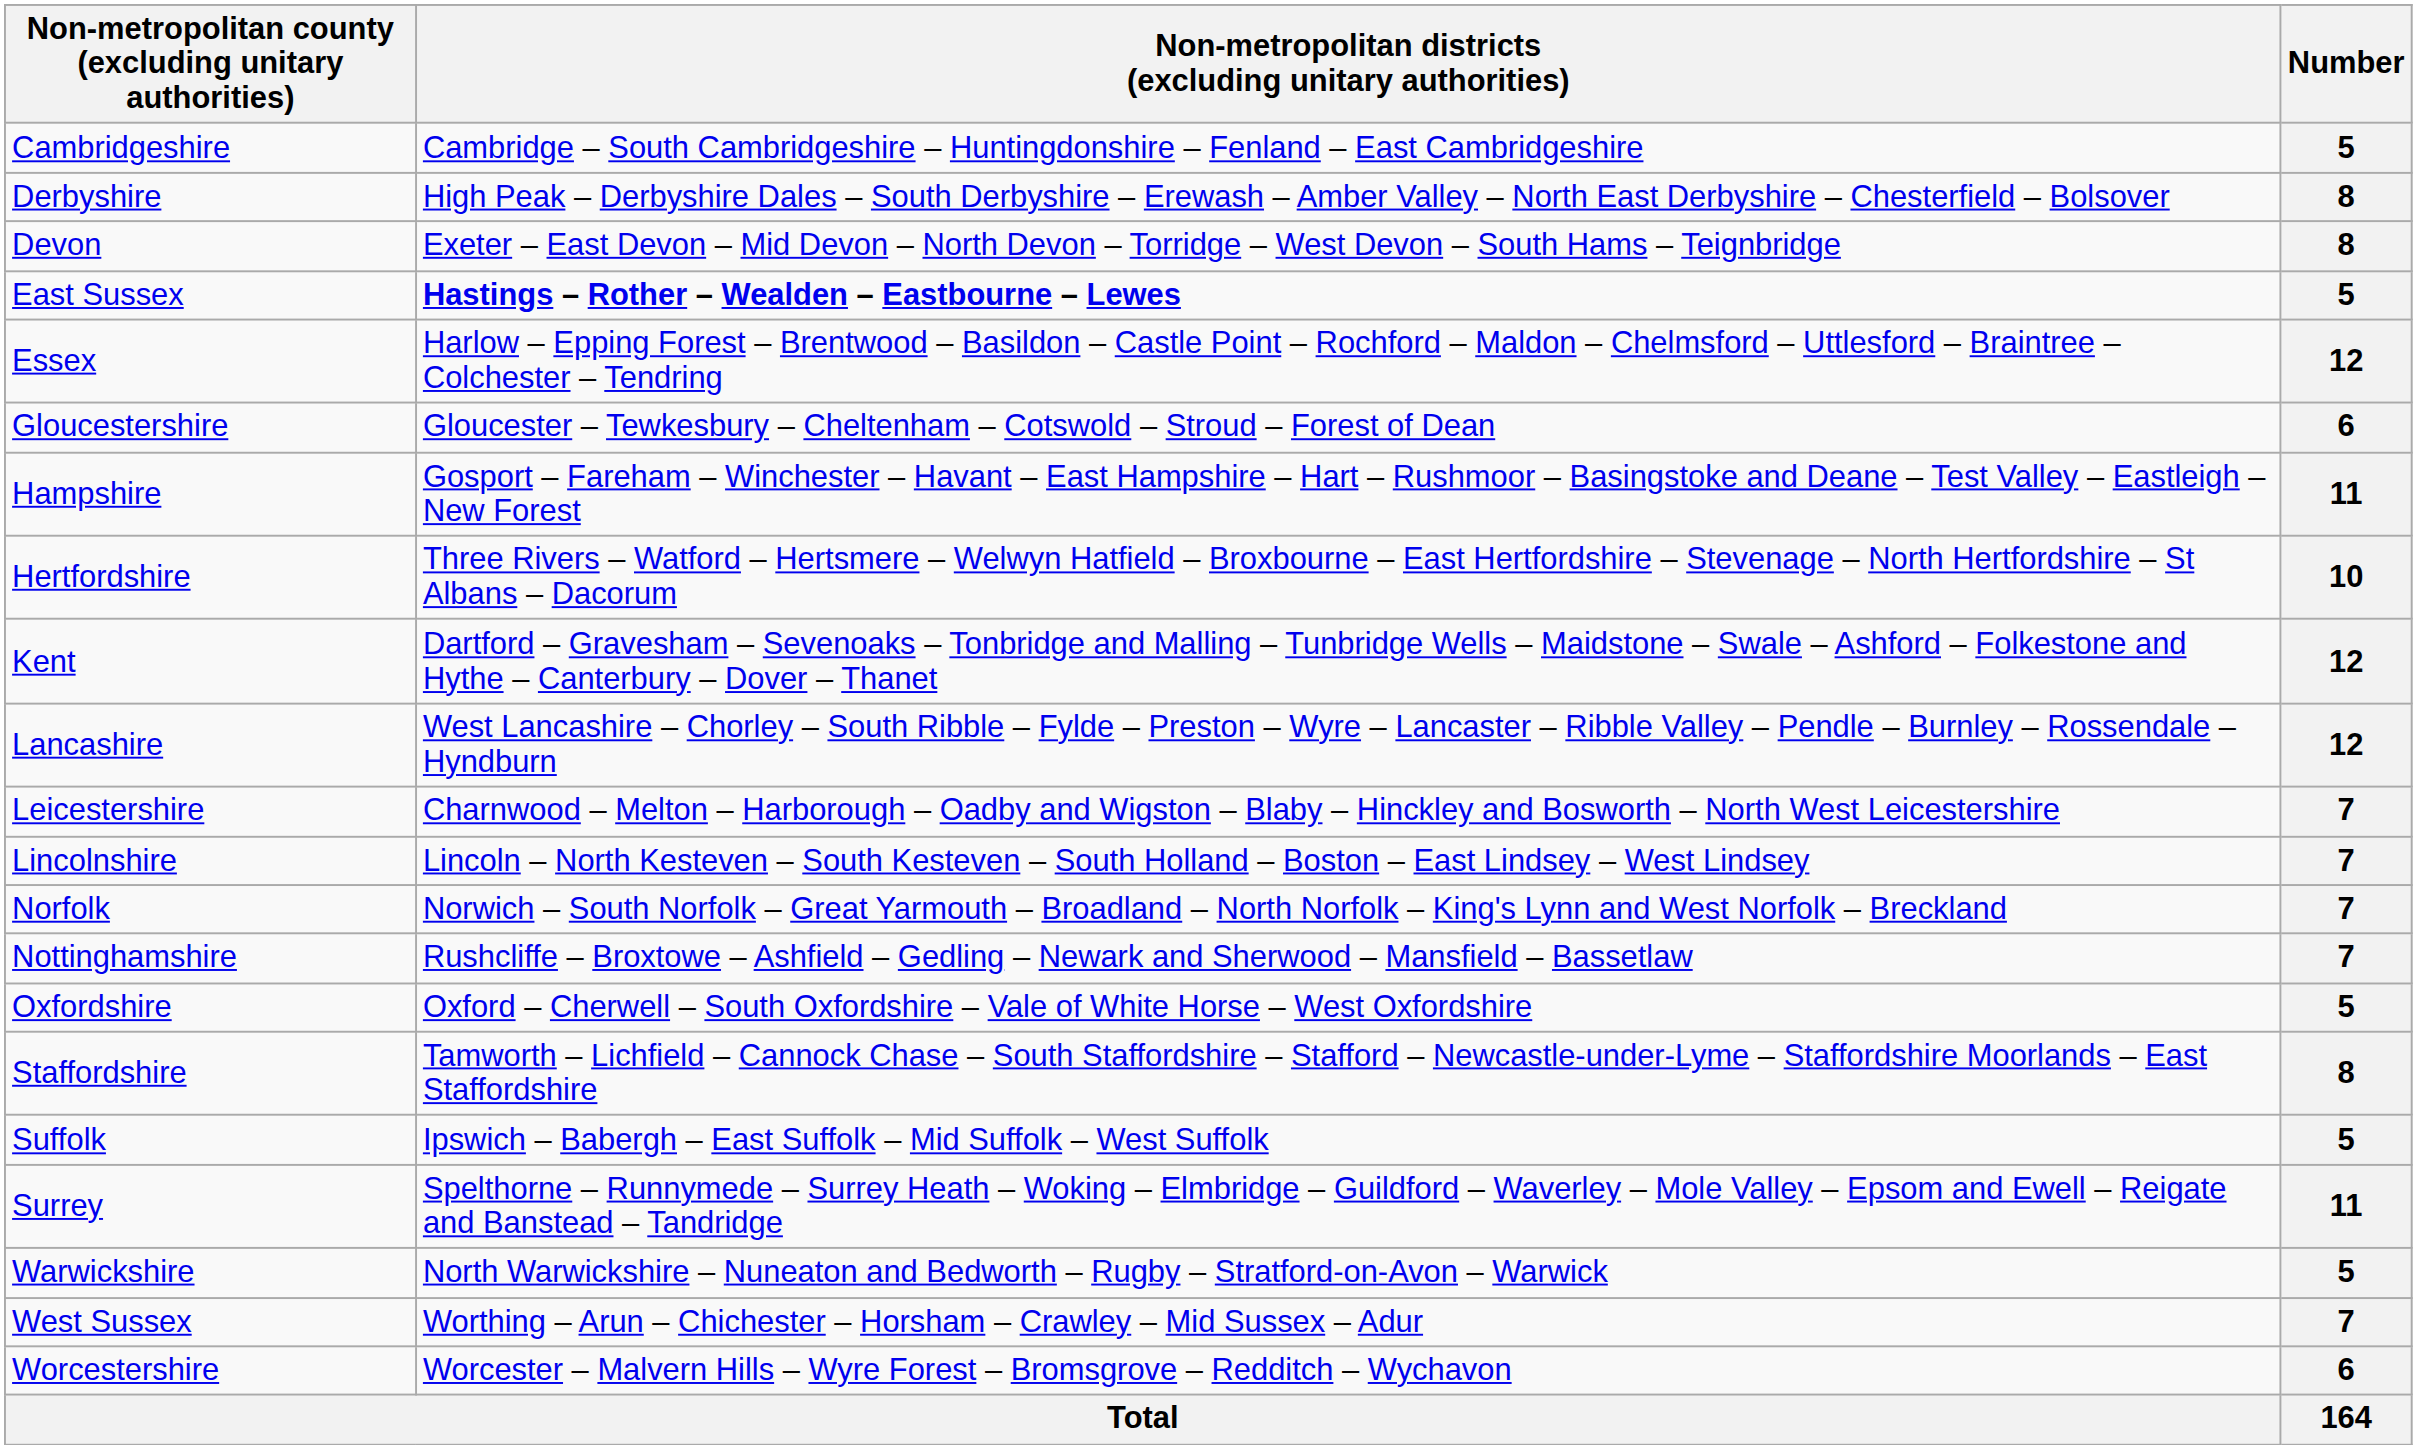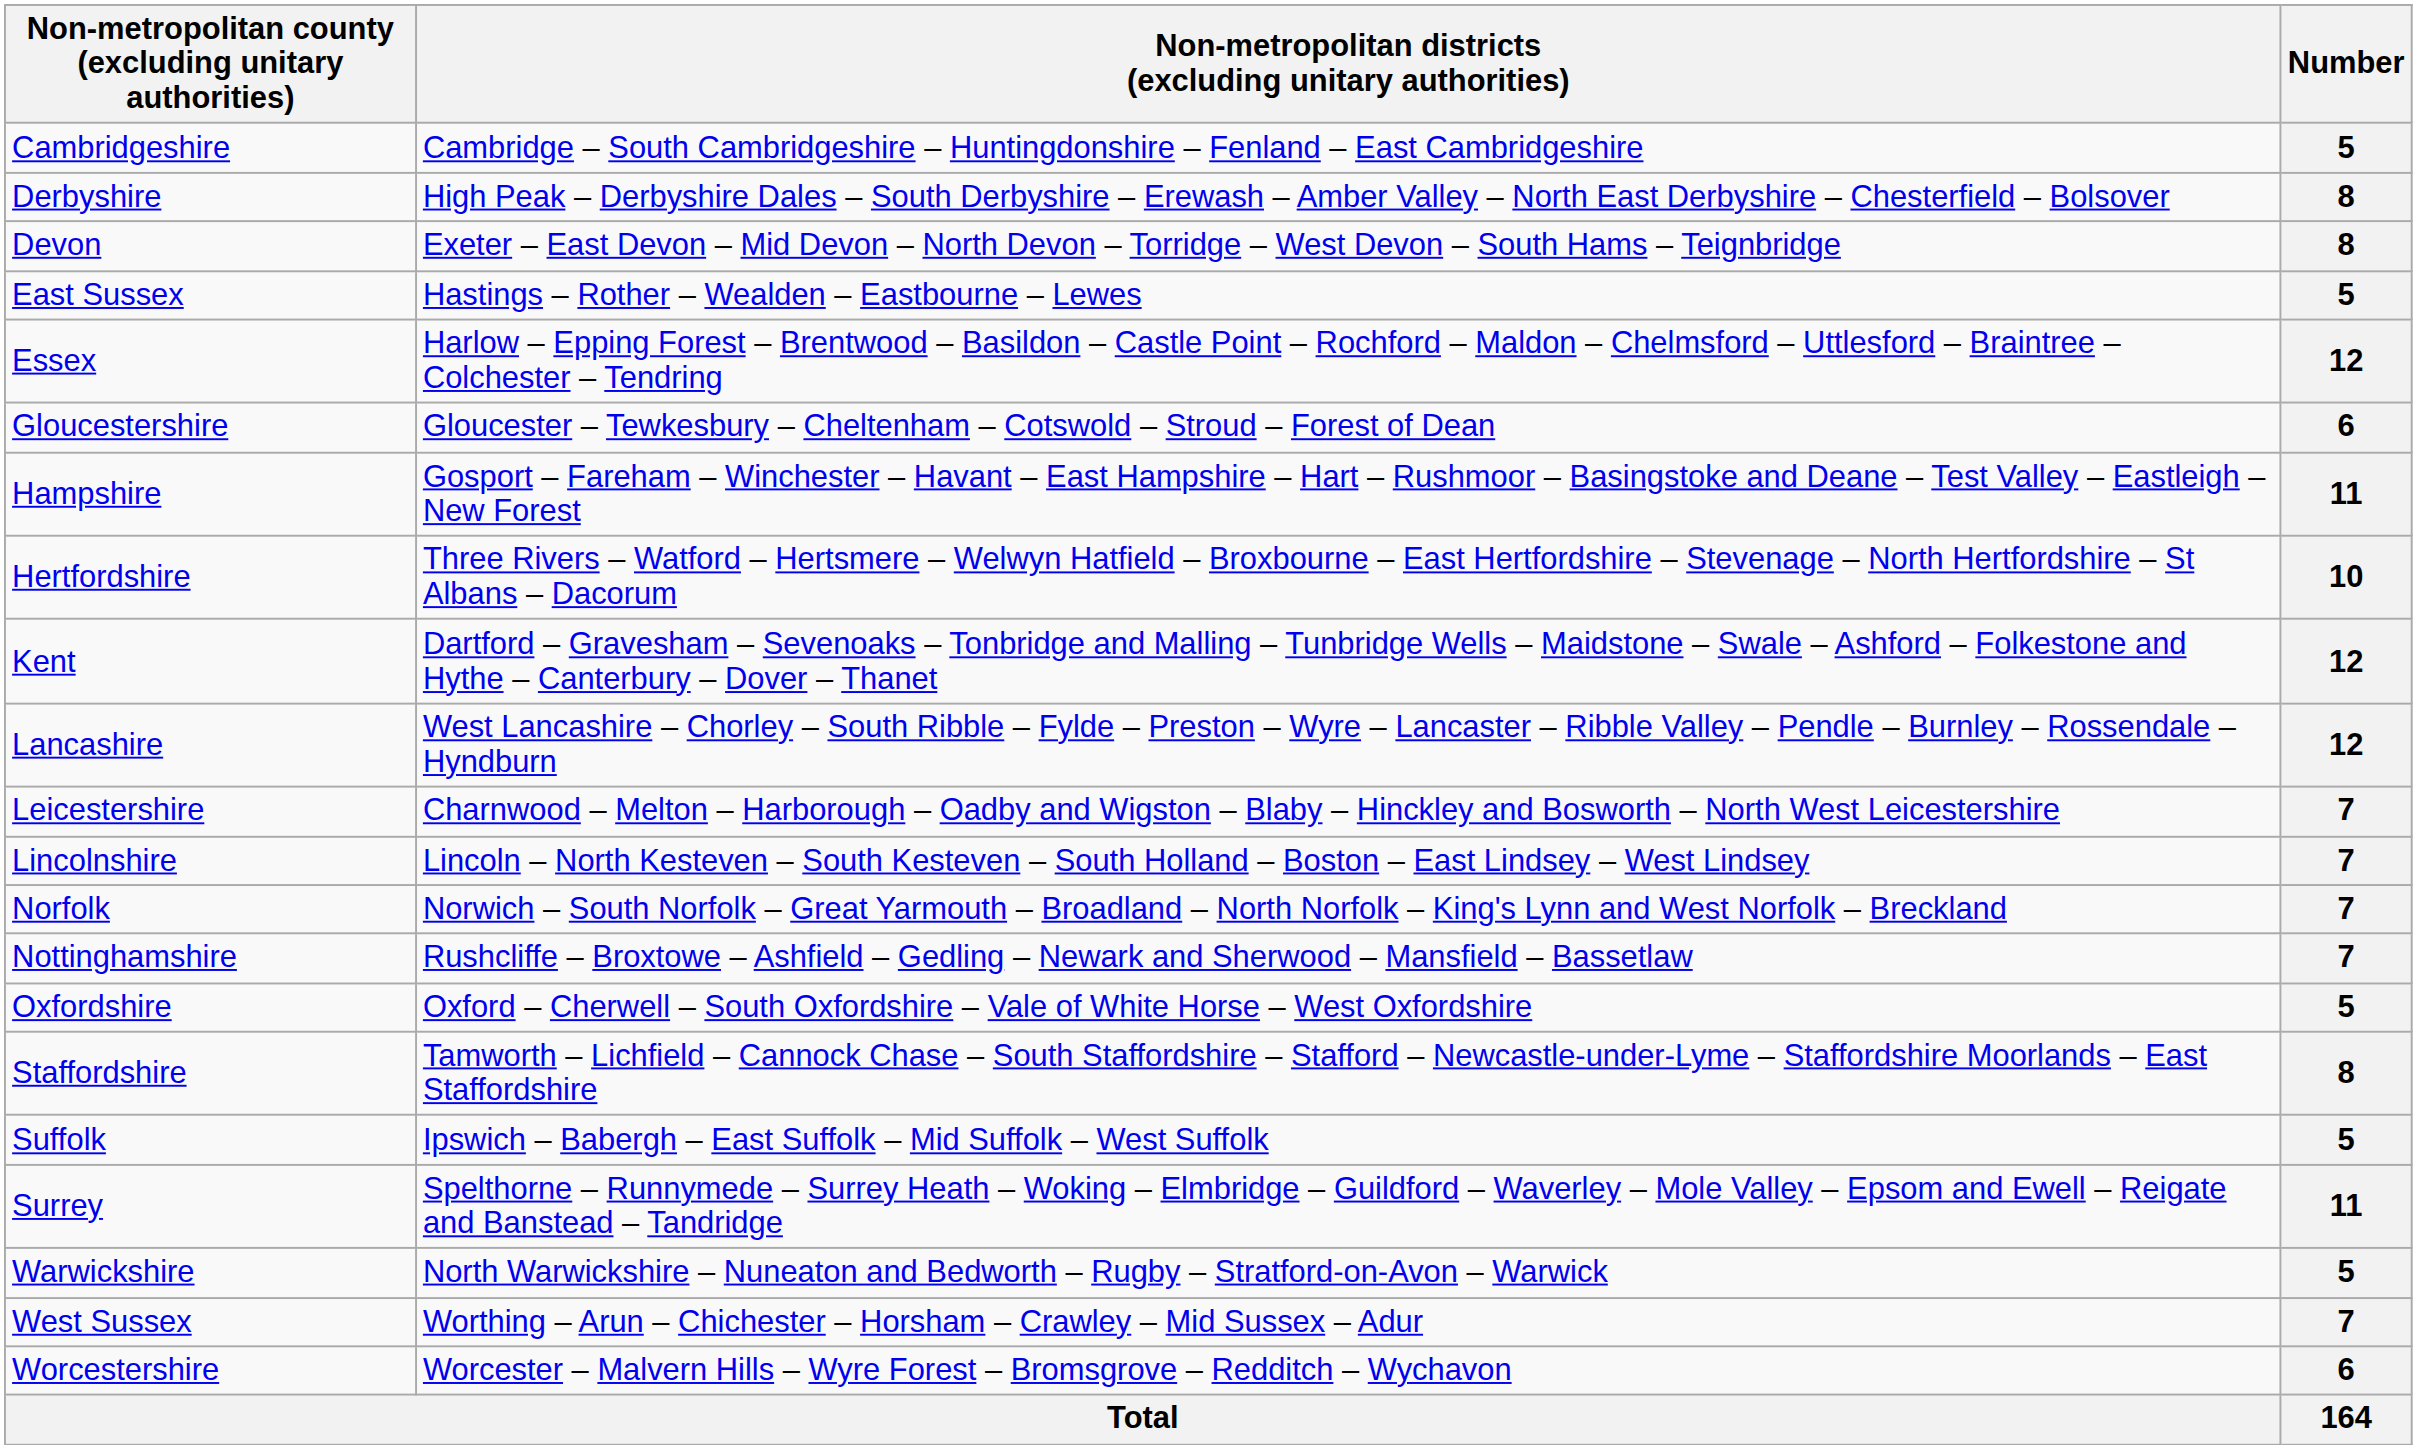(802, 294) bold -> (782, 294) normal
